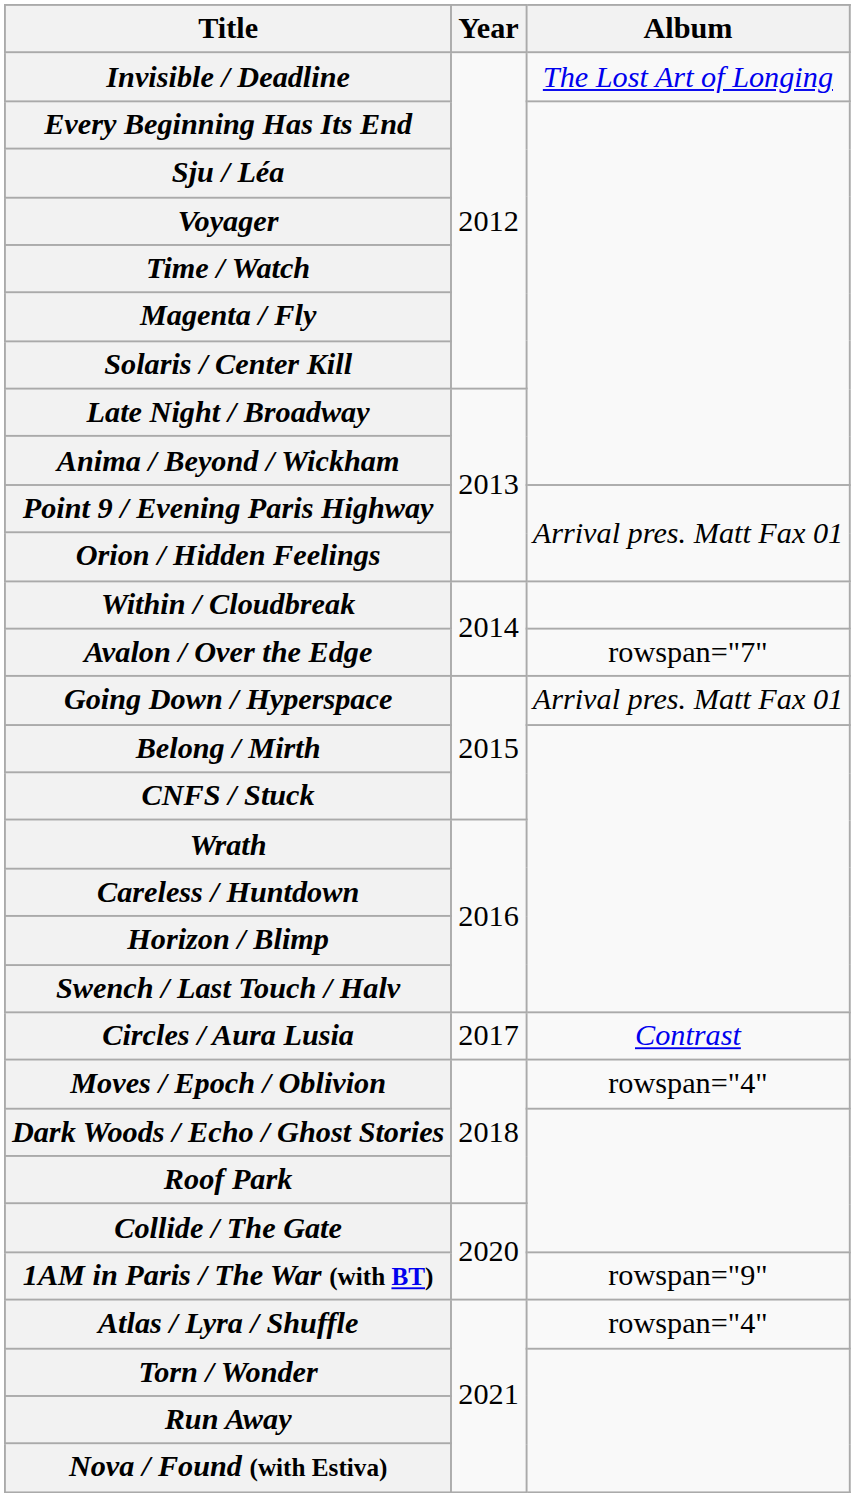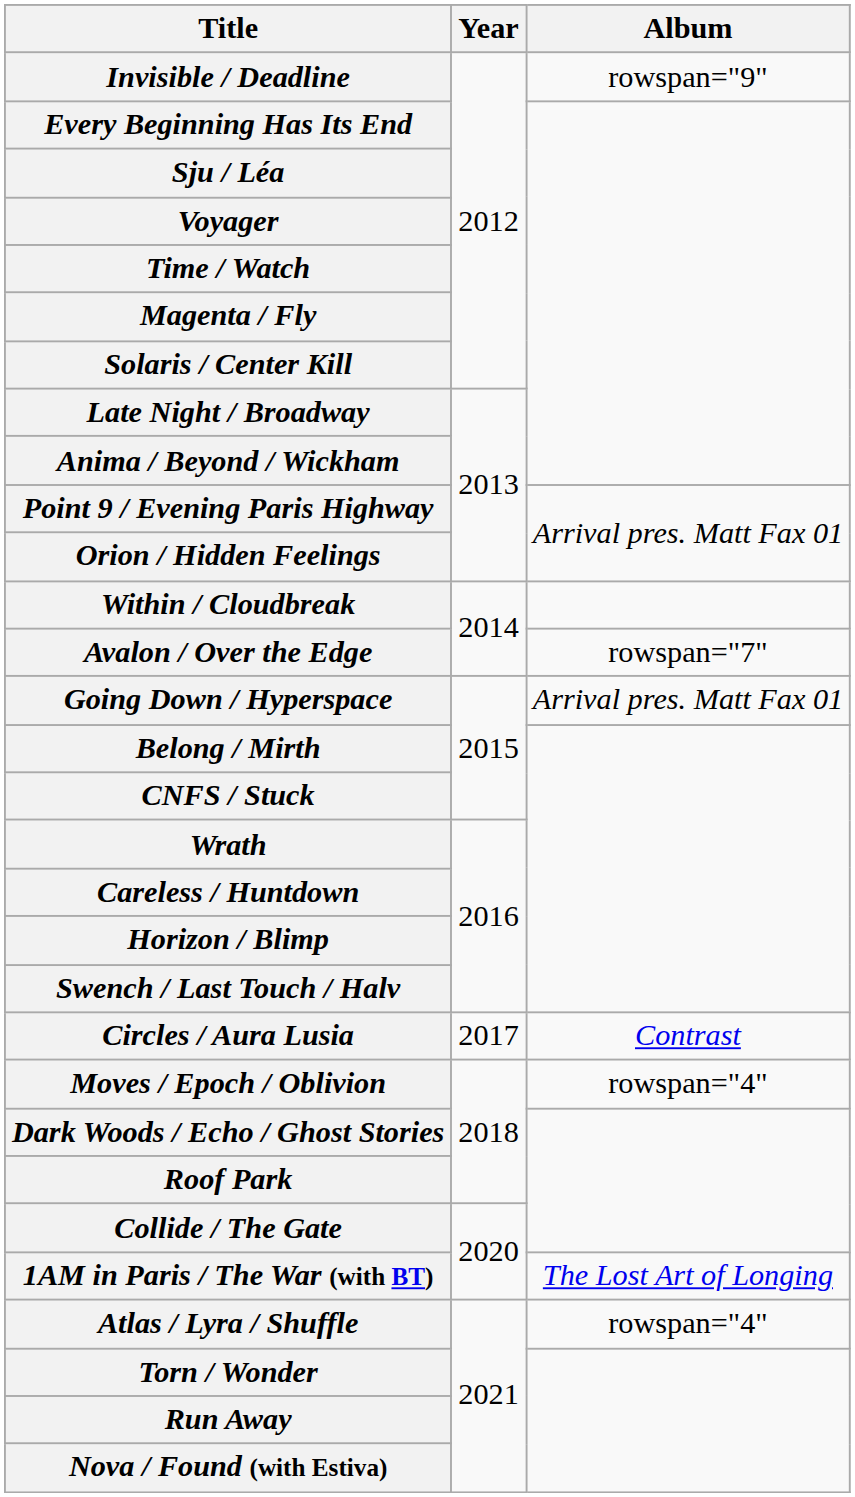(688, 76) The Lost Art of Longing -> (688, 76) rowspan="9"
(688, 1275) rowspan="9" -> (688, 1275) The Lost Art of Longing
